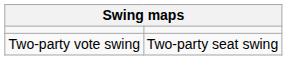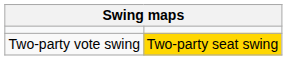(212, 44) no background -> (212, 44) gold background
